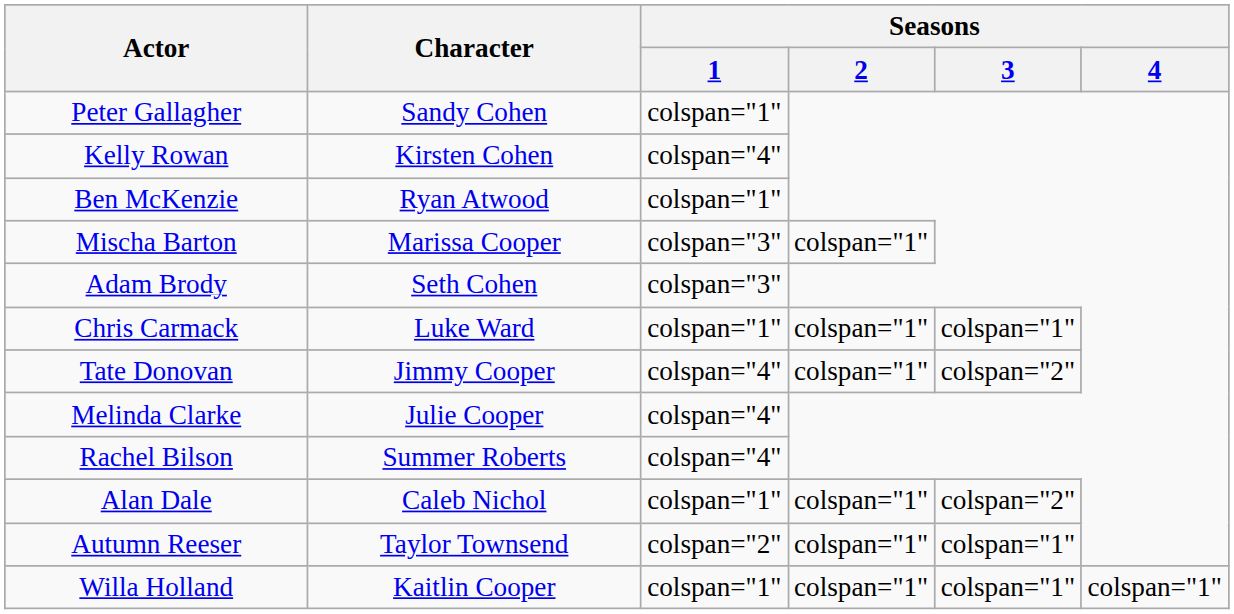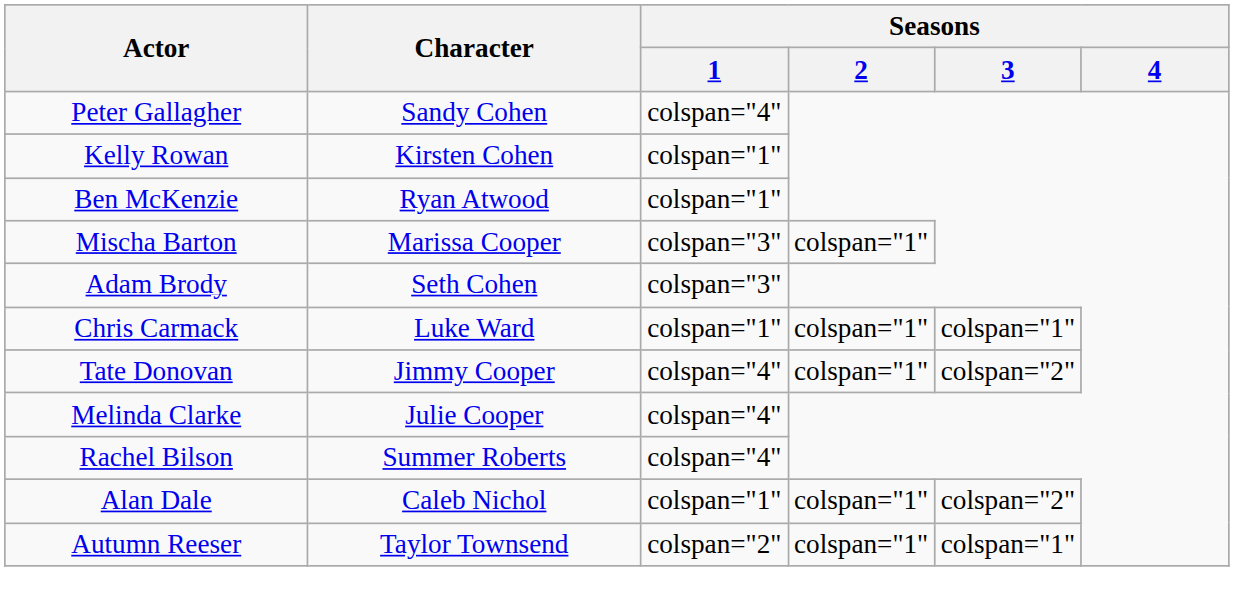(714, 112) colspan="1" -> (714, 112) colspan="4"
(714, 155) colspan="4" -> (714, 155) colspan="1"
- row: (156, 586)
